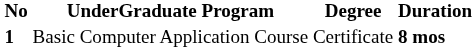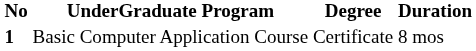(422, 37) bold -> (421, 37) normal
